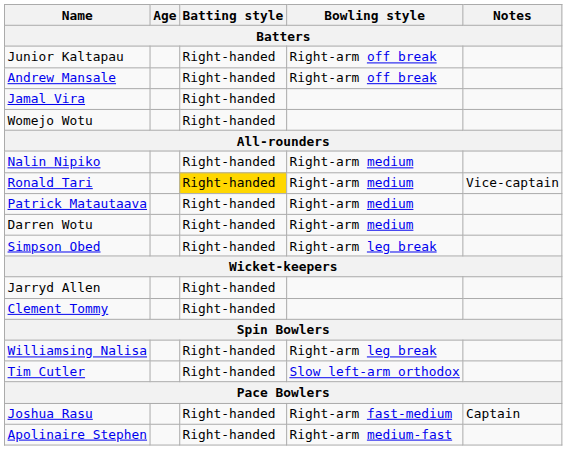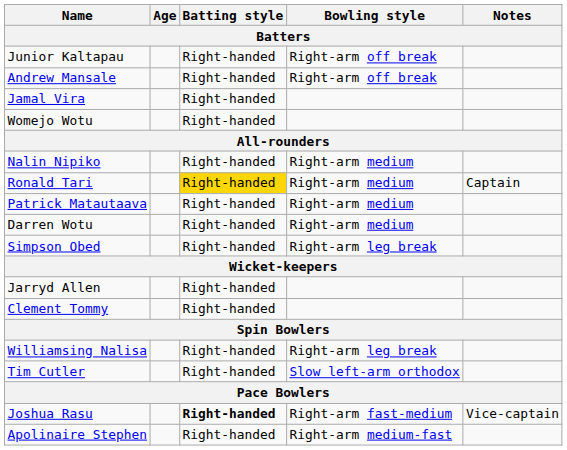(512, 183) Vice-captain -> (493, 183) Captain
(229, 414) normal -> (229, 414) bold
(493, 414) Captain -> (512, 414) Vice-captain
